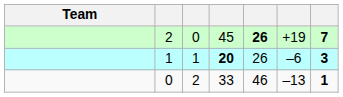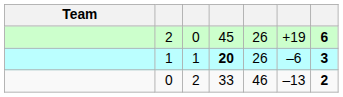(260, 37) bold -> (260, 37) normal
(324, 37) 7 -> (324, 37) 6
(324, 80) 1 -> (324, 80) 2
